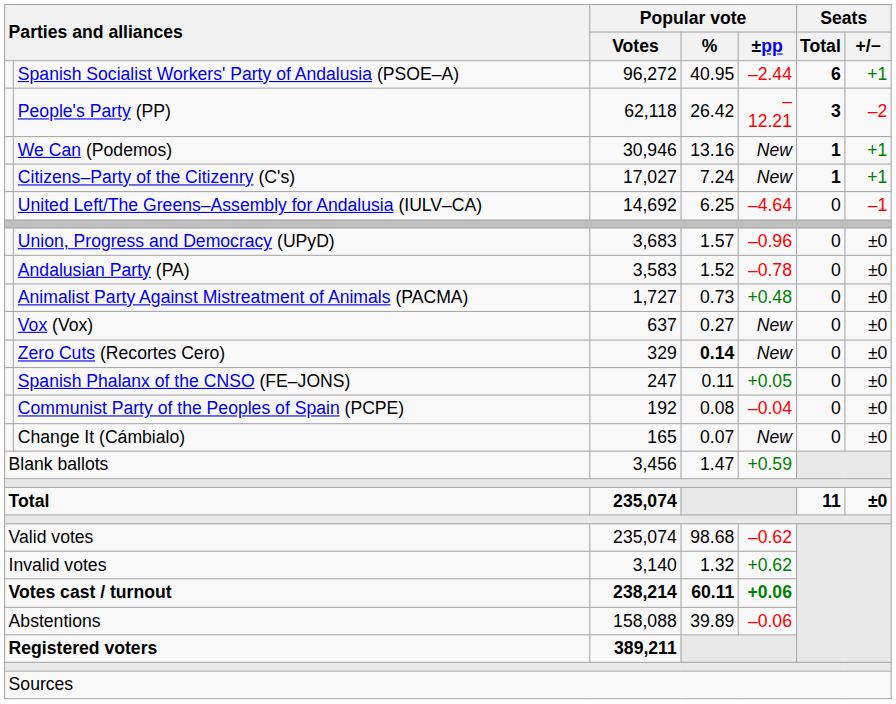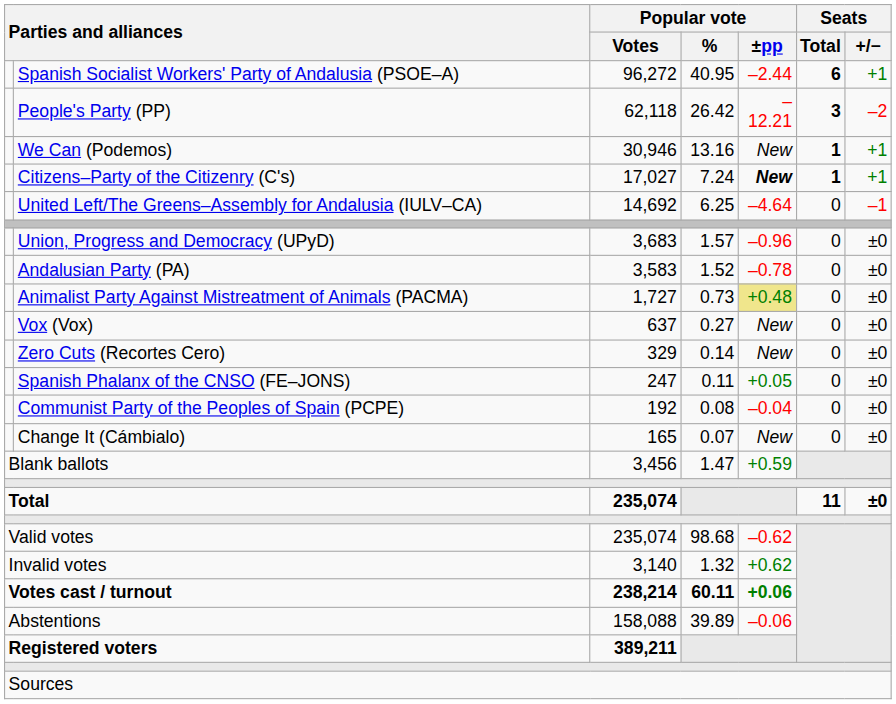(774, 177) normal -> (774, 177) bold
(770, 297) no background -> (770, 297) khaki background
(717, 353) bold -> (717, 353) normal
